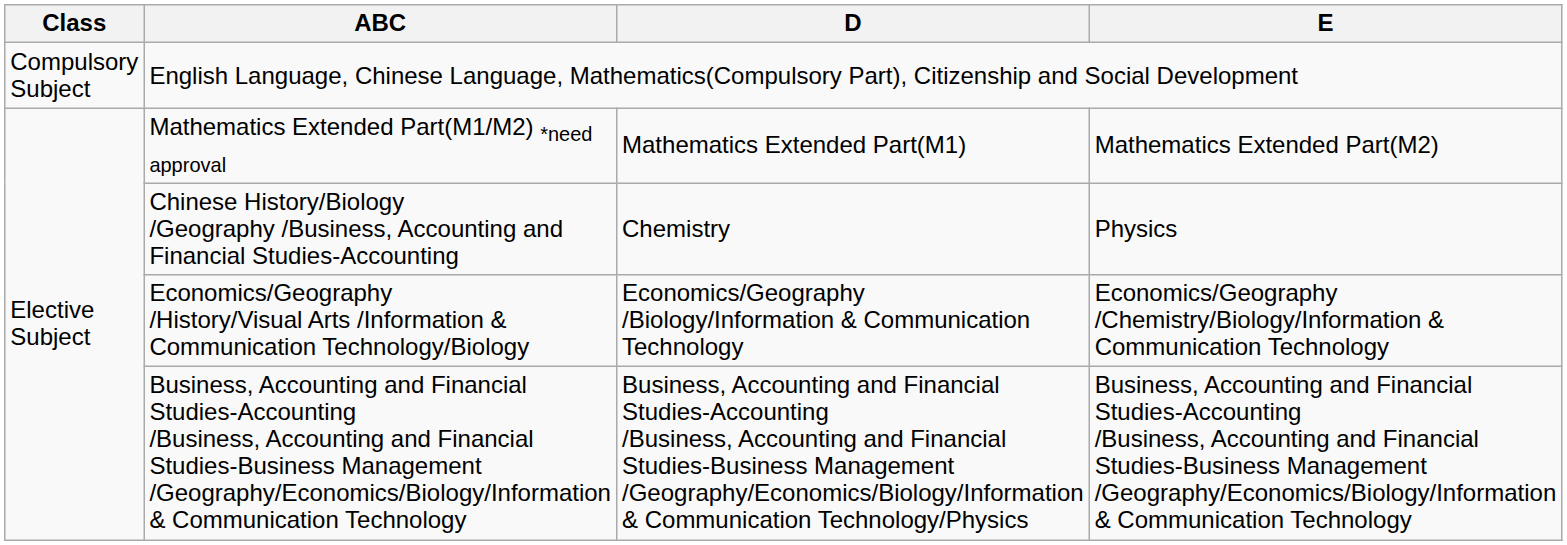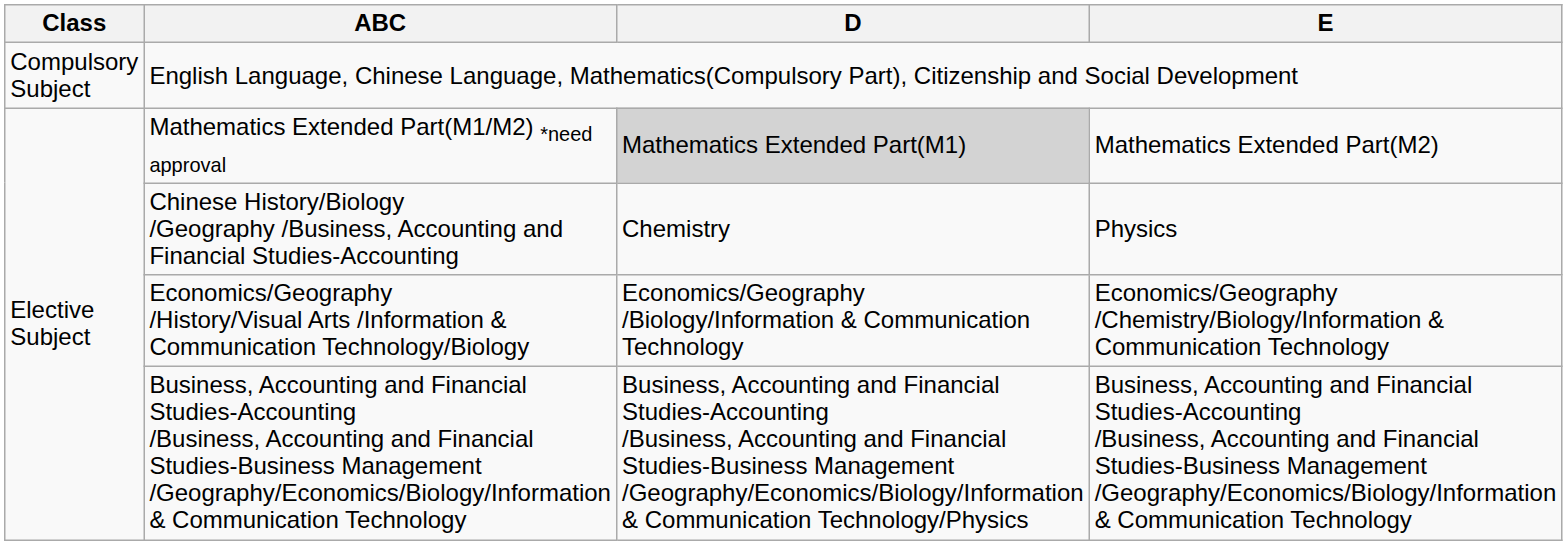(794, 144) no background -> (794, 144) lightgrey background
